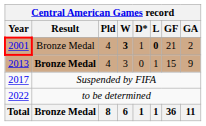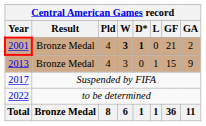(141, 46) normal -> (141, 46) bold
(156, 46) bold -> (156, 46) normal
(65, 63) bold -> (65, 63) normal
